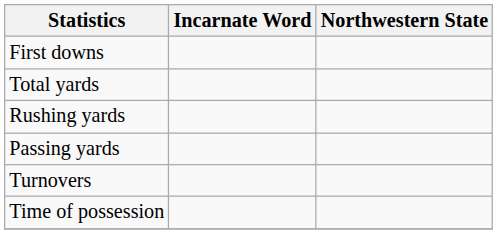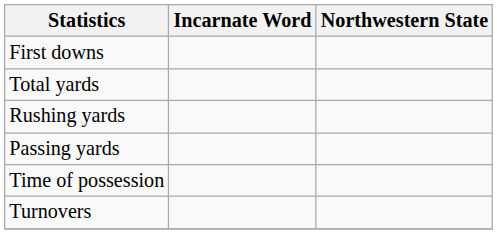rows swapped: (50, 180) <-> (87, 212)
